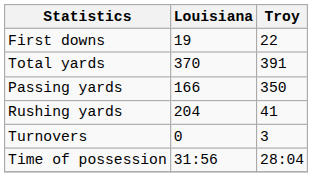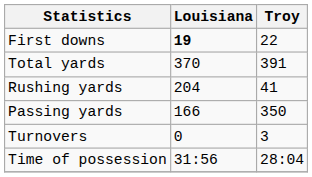(183, 40) normal -> (183, 40) bold
rows swapped: (65, 112) <-> (65, 88)
